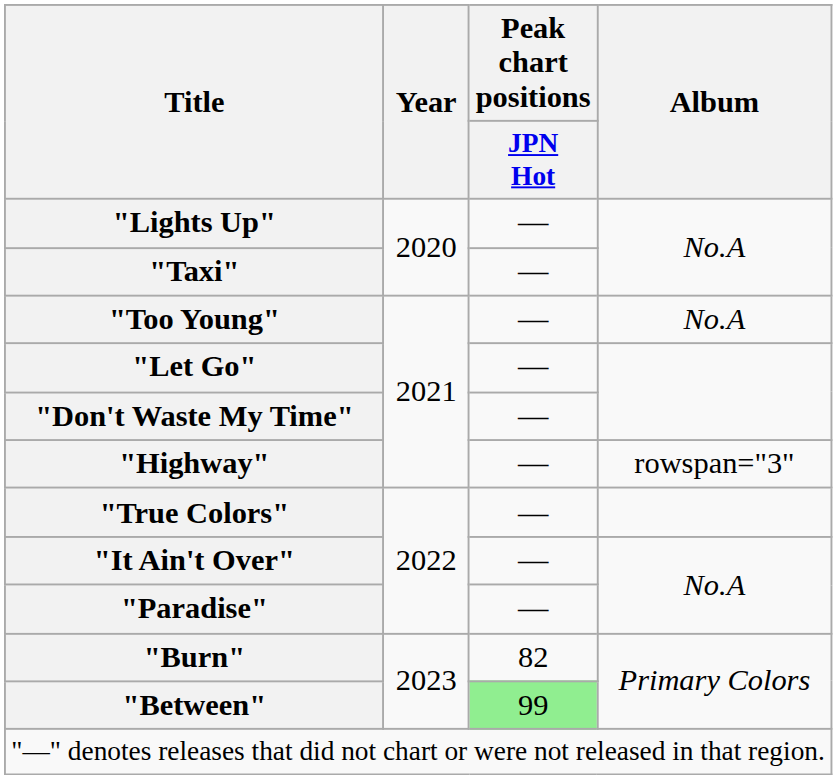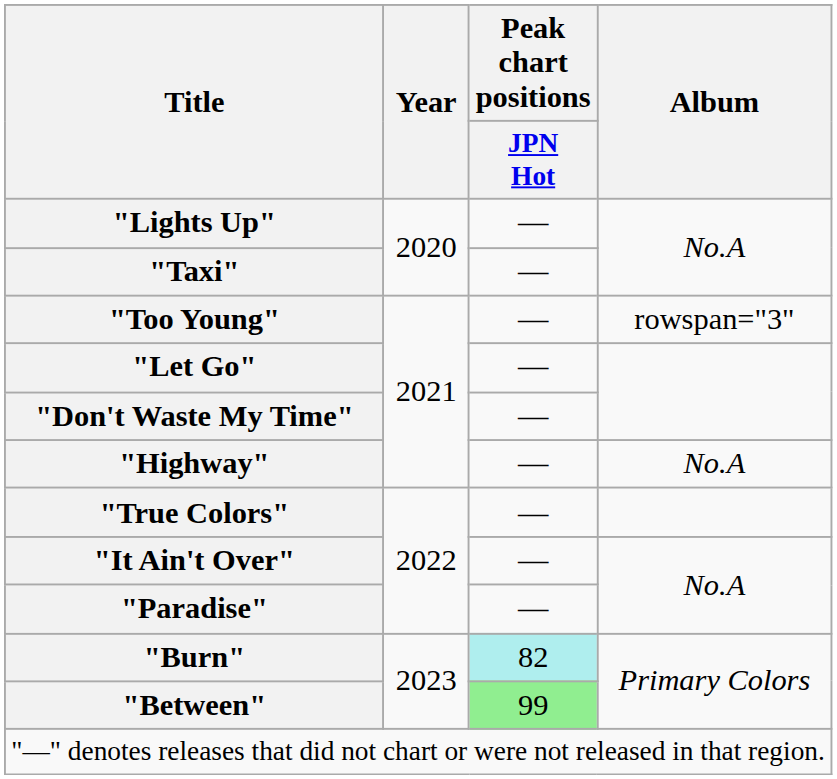(714, 319) No.A -> (714, 319) rowspan="3"
(714, 463) rowspan="3" -> (714, 463) No.A
(533, 656) no background -> (533, 656) paleturquoise background
